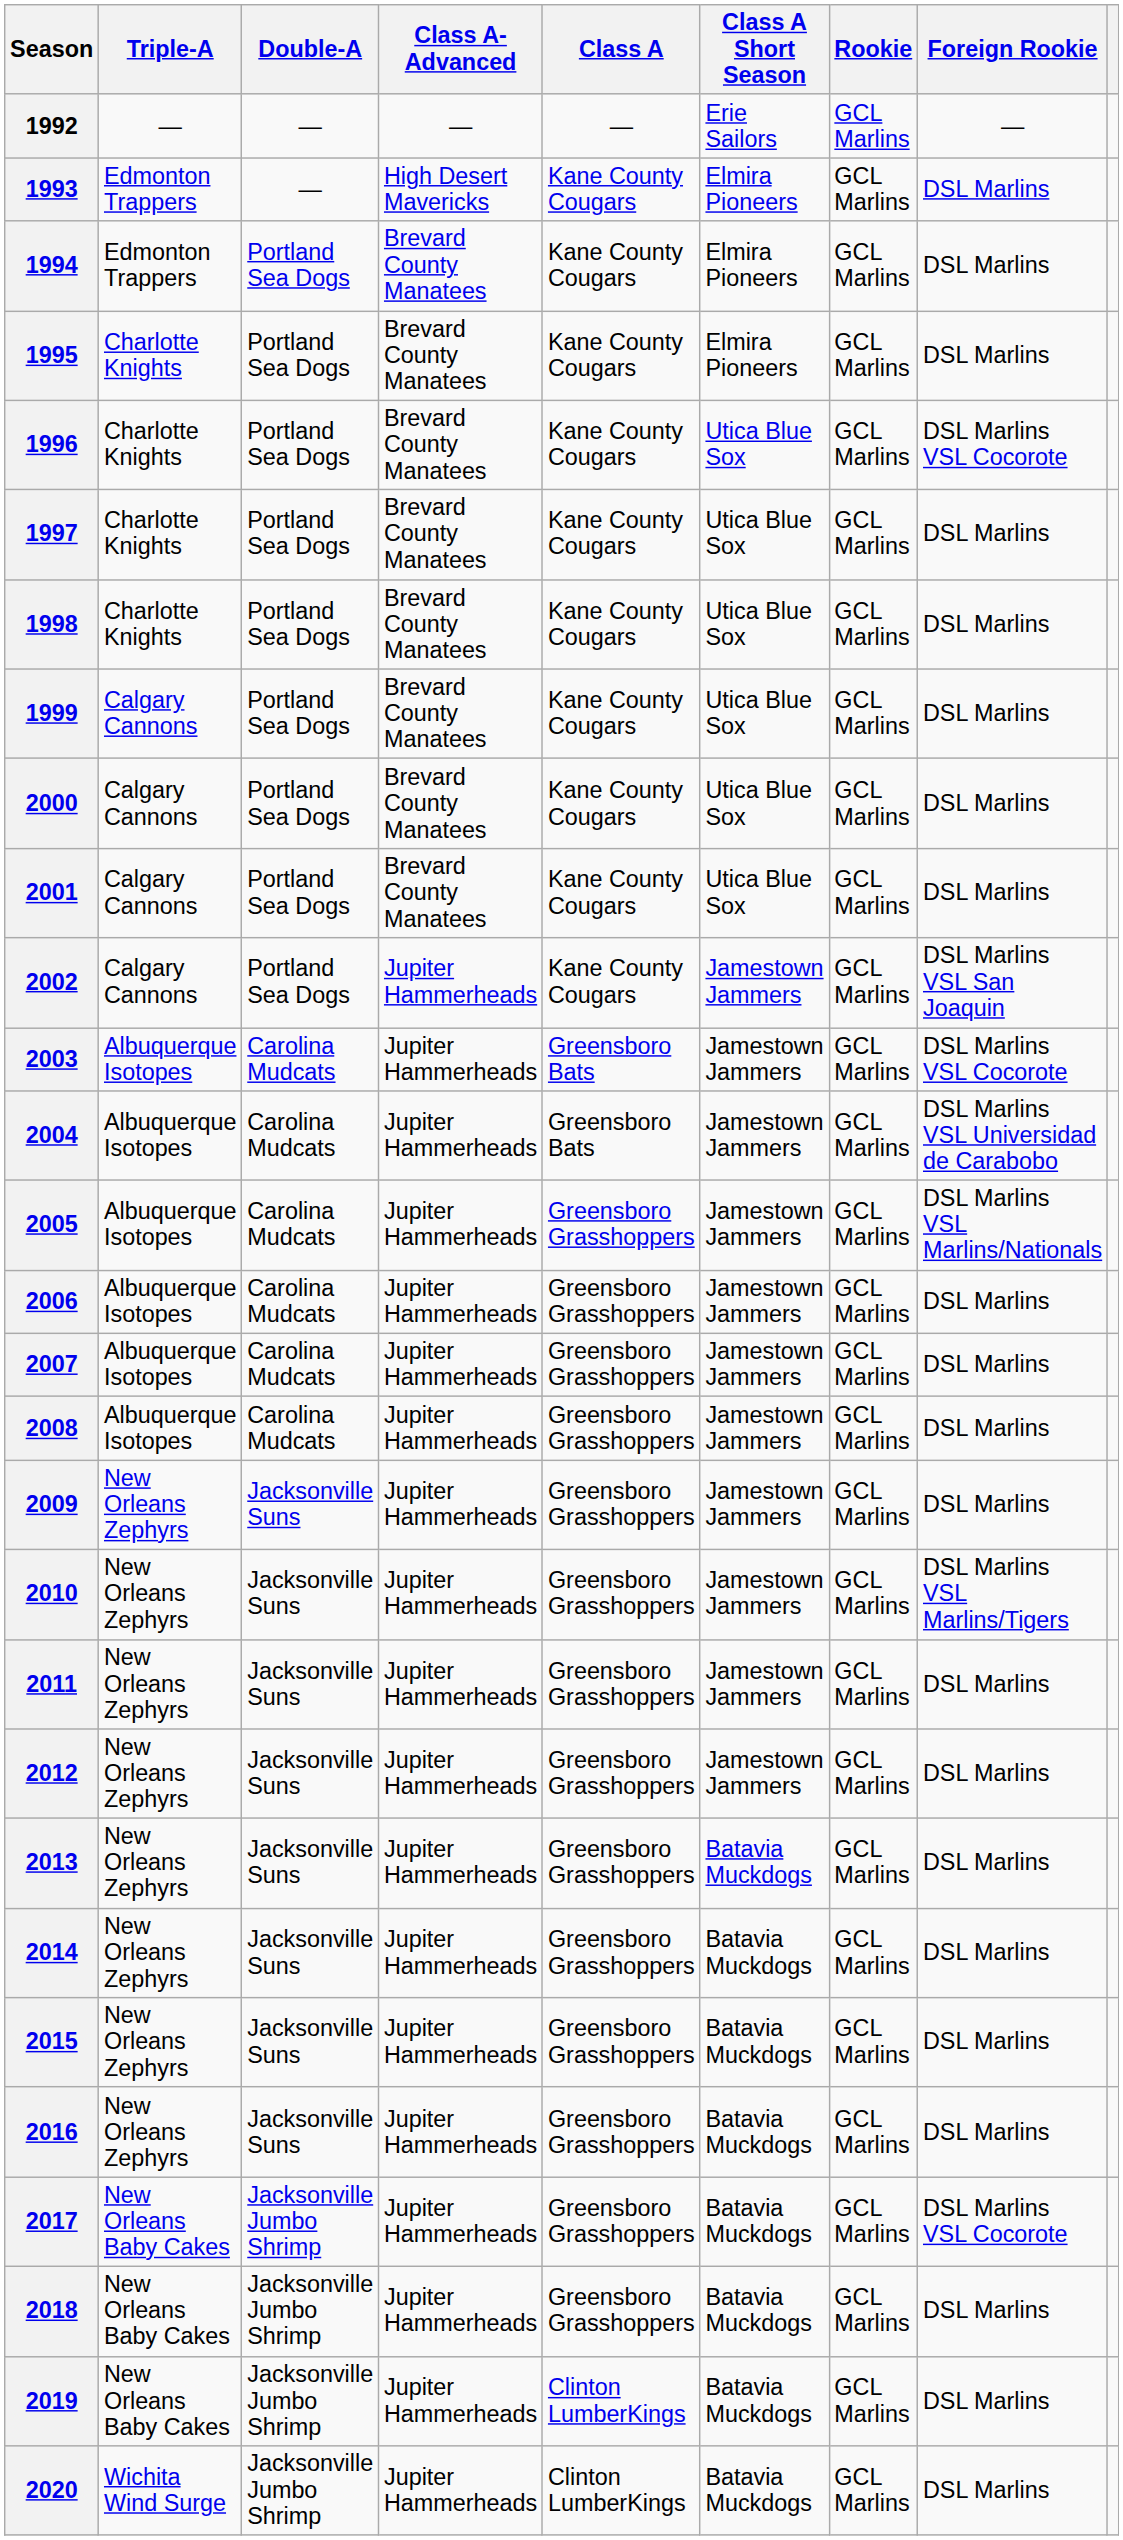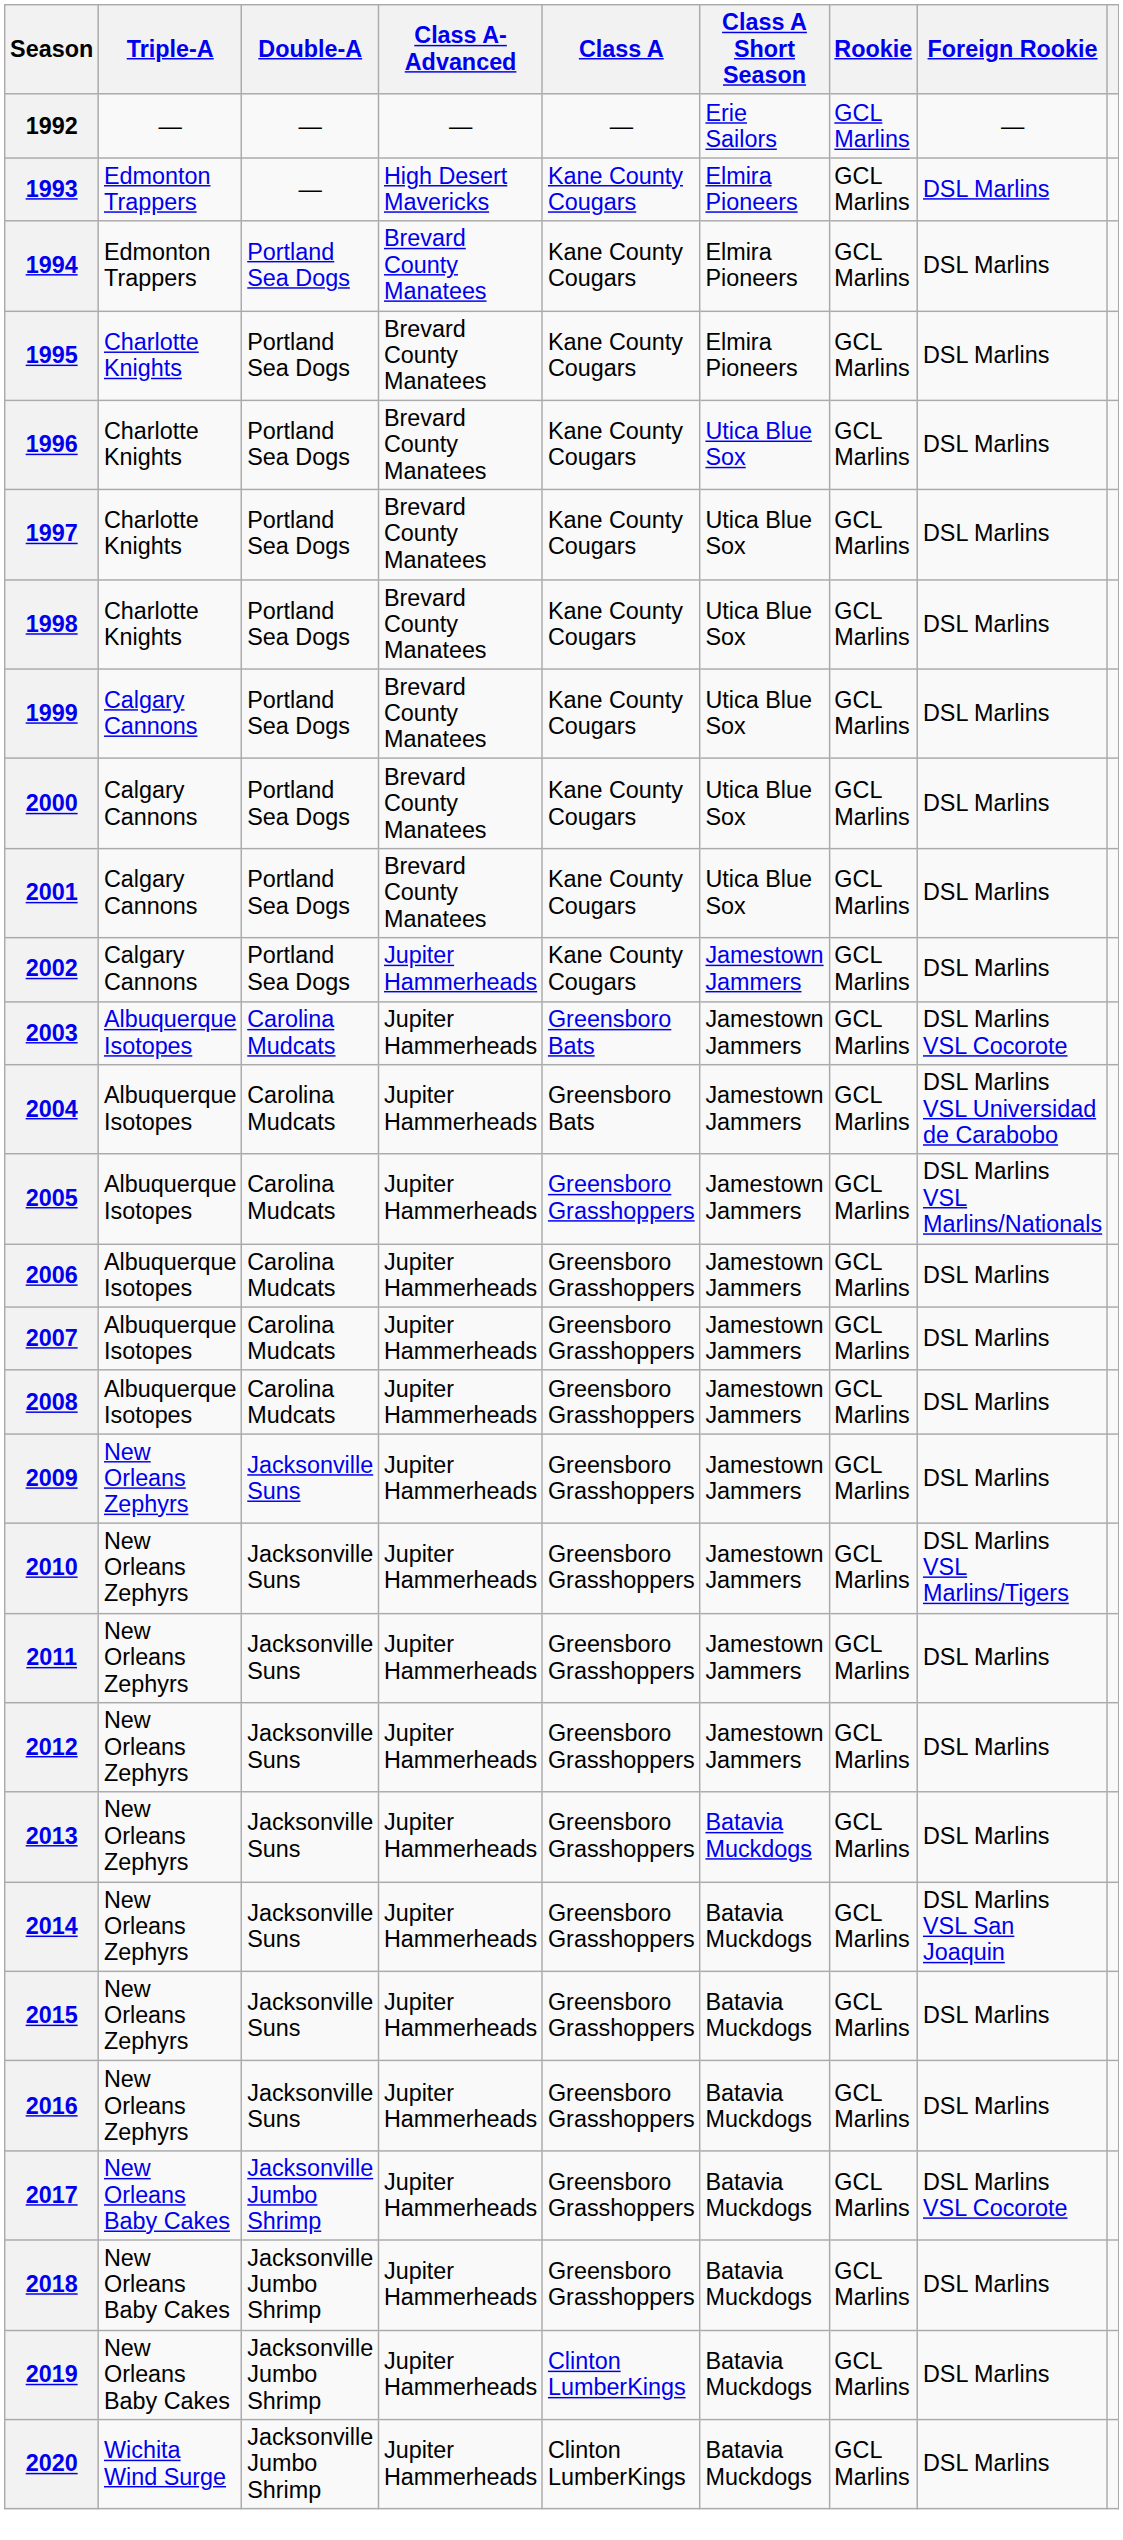(995, 444) DSL Marlins VSL Cocorote -> (986, 444) DSL Marlins
(986, 982) DSL Marlins VSL San Joaquin -> (986, 969) DSL Marlins
(986, 1952) DSL Marlins -> (986, 1926) DSL Marlins VSL San Joaquin
